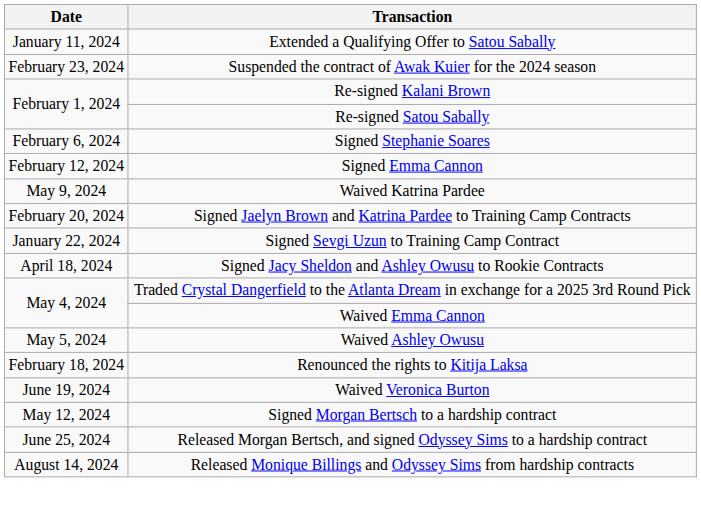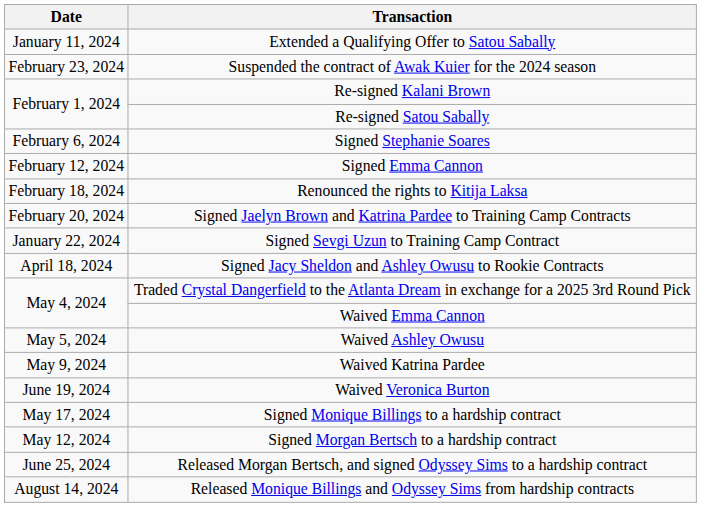rows swapped: (412, 365) <-> (412, 191)
+ row: (412, 414)
